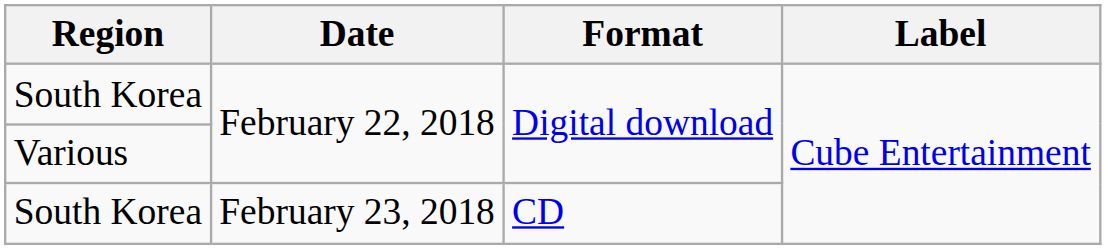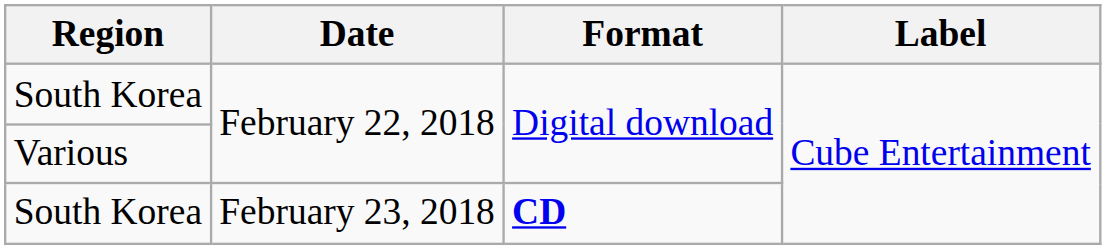(538, 212) normal -> (539, 212) bold
